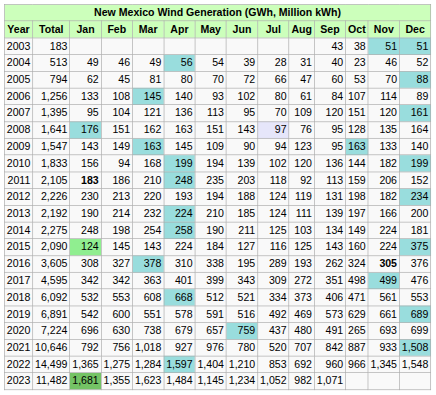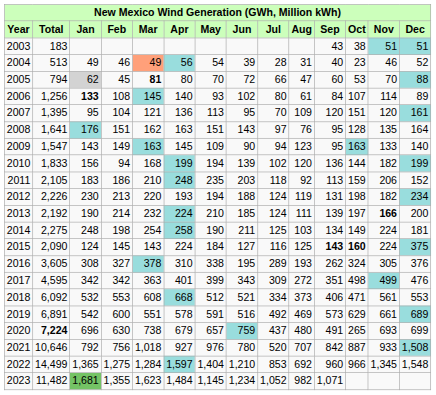(155, 63) no background -> (155, 63) lightsalmon background
(93, 79) no background -> (93, 79) lightgrey background
(155, 79) normal -> (155, 79) bold
(90, 96) normal -> (90, 96) bold
(281, 130) lavender background -> (281, 130) no background
(90, 180) bold -> (90, 180) normal
(388, 213) normal -> (388, 213) bold
(90, 247) lightgreen background -> (90, 247) no background
(334, 247) normal -> (334, 247) bold
(357, 247) normal -> (357, 247) bold
(388, 264) bold -> (388, 264) normal
(54, 331) normal -> (54, 331) bold
